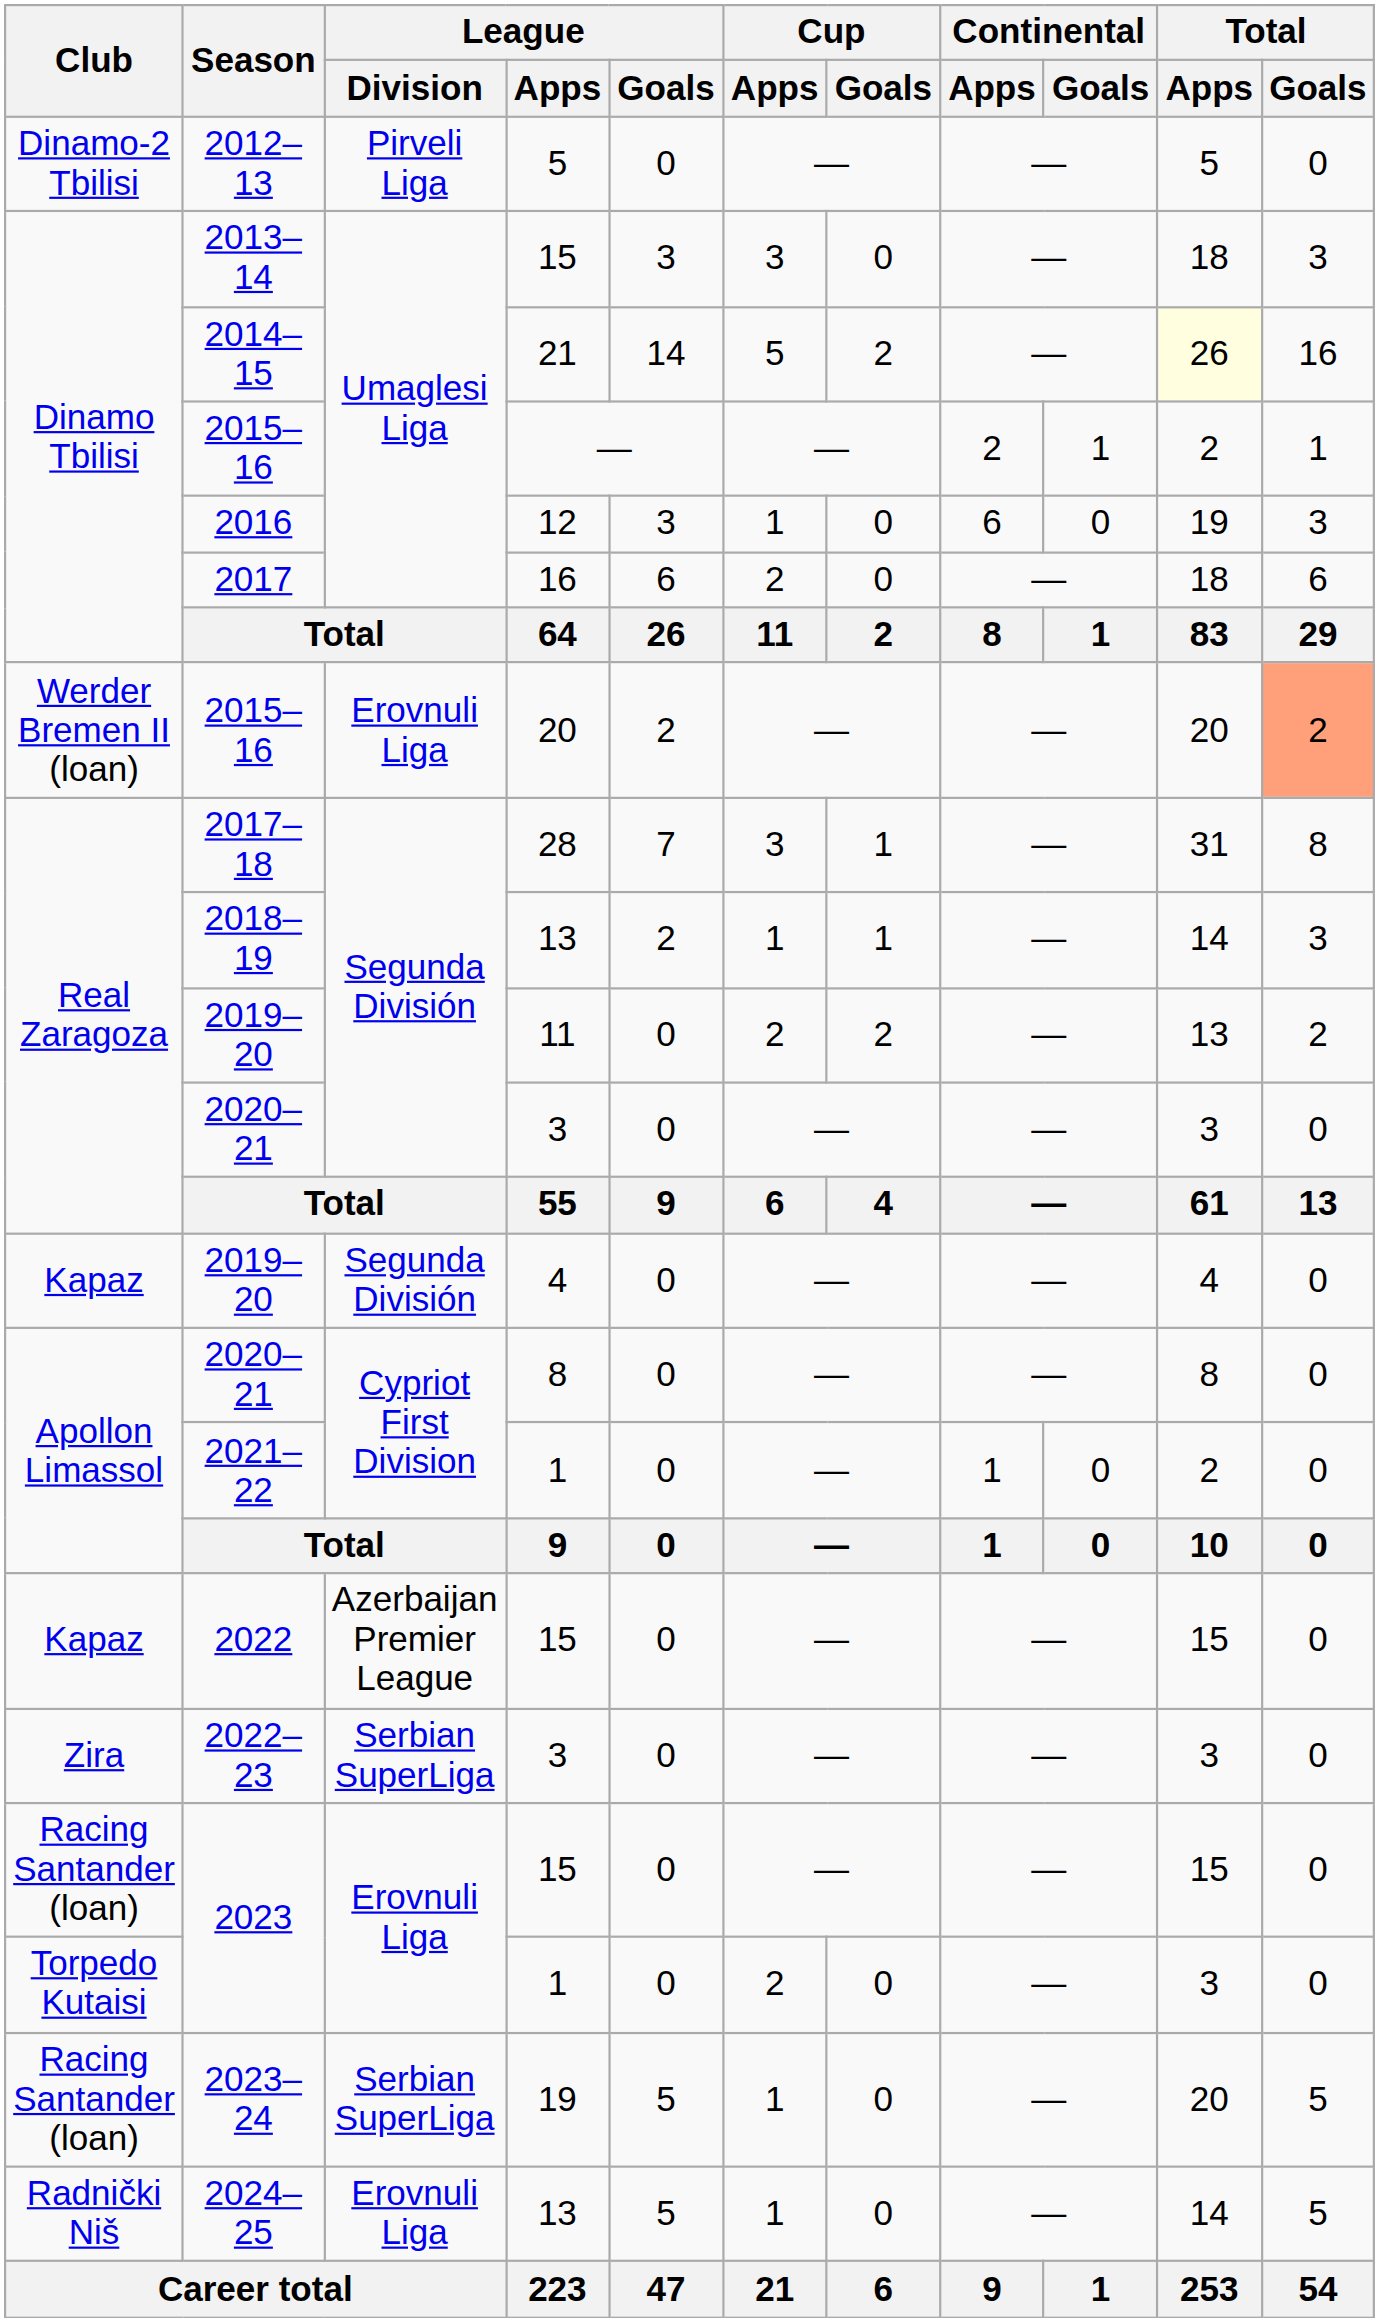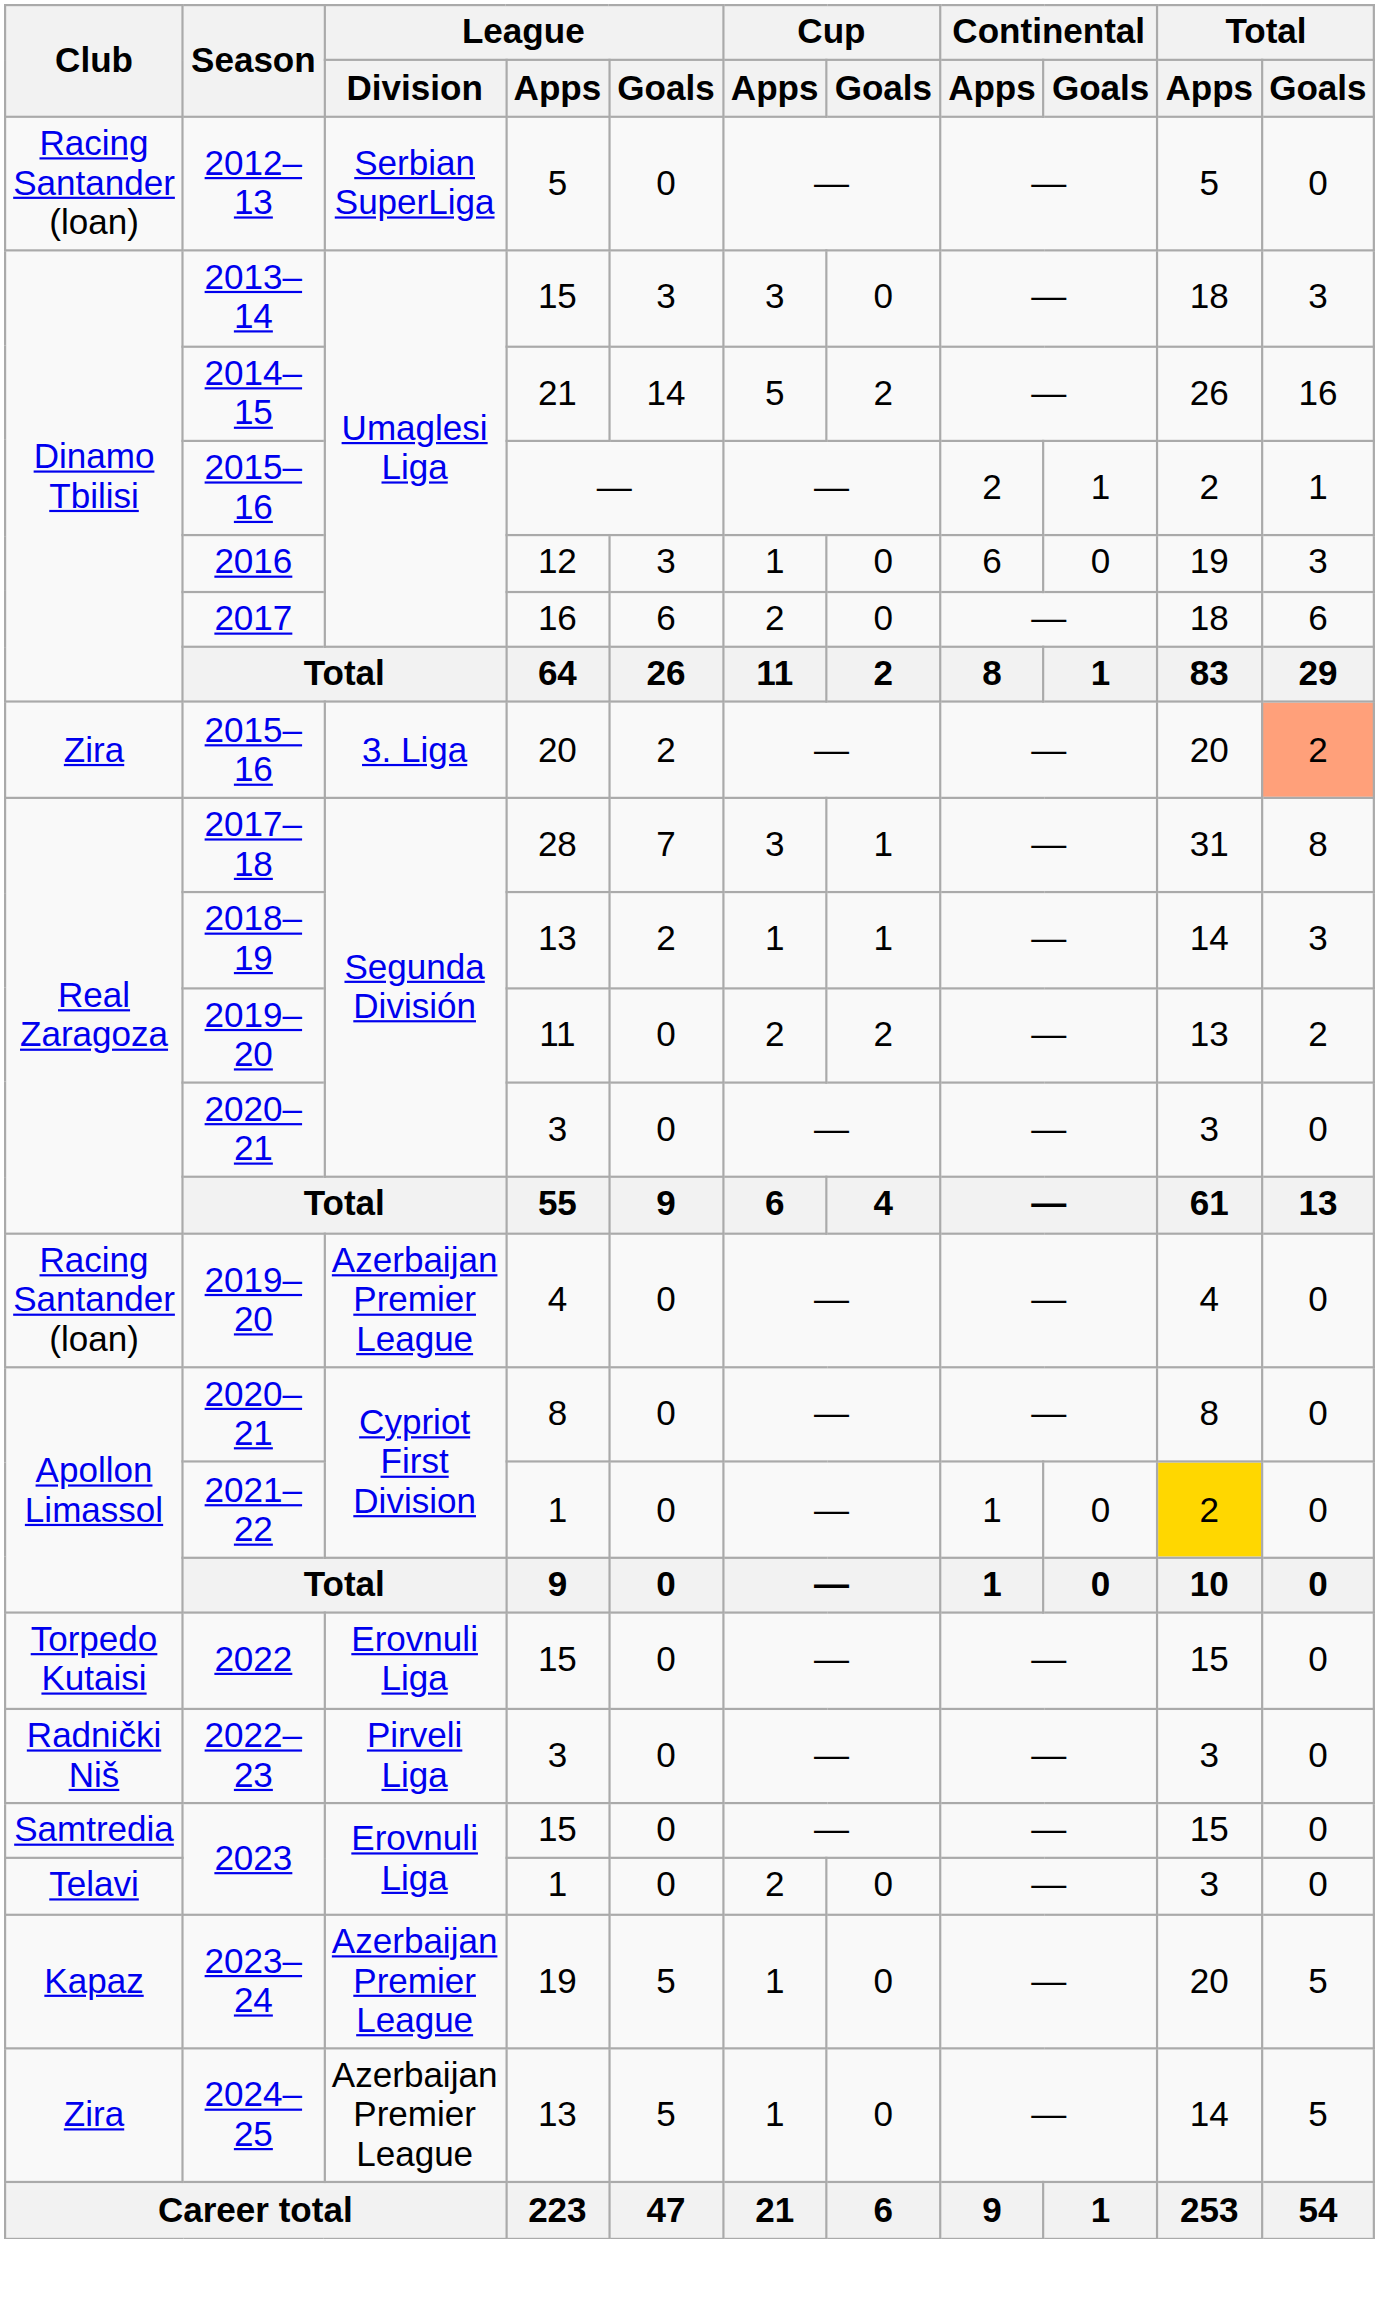(94, 163) Dinamo-2 Tbilisi -> (94, 182) Racing Santander (loan)
(415, 163) Pirveli Liga -> (415, 182) Serbian SuperLiga
(1209, 353) lightyellow background -> (1209, 392) no background
(94, 729) Werder Bremen II (loan) -> (94, 749) Zira
(415, 729) Erovnuli Liga -> (415, 749) 3. Liga
(94, 1279) Kapaz -> (94, 1299) Racing Santander (loan)
(415, 1279) Segunda División -> (415, 1299) Azerbaijan Premier League
(1209, 1469) no background -> (1209, 1509) gold background
(94, 1640) Kapaz -> (94, 1659) Torpedo Kutaisi
(415, 1640) Azerbaijan Premier League -> (415, 1659) Erovnuli Liga
(94, 1754) Zira -> (94, 1754) Radnički Niš
(415, 1754) Serbian SuperLiga -> (415, 1754) Pirveli Liga
(94, 1869) Racing Santander (loan) -> (94, 1830) Samtredia
(94, 1984) Torpedo Kutaisi -> (94, 1885) Telavi
(94, 2098) Racing Santander (loan) -> (94, 1980) Kapaz
(415, 2098) Serbian SuperLiga -> (415, 1980) Azerbaijan Premier League
(94, 2213) Radnički Niš -> (94, 2114) Zira
(415, 2213) Erovnuli Liga -> (415, 2114) Azerbaijan Premier League
